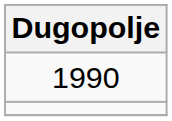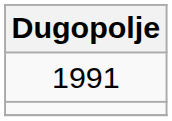(86, 76) 1990 -> (86, 76) 1991
